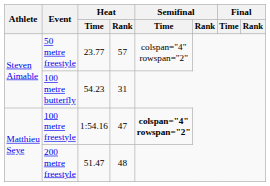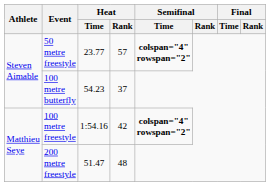(164, 52) normal -> (164, 52) bold
(122, 89) 31 -> (122, 89) 37
(122, 126) 47 -> (122, 126) 42
